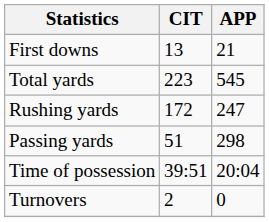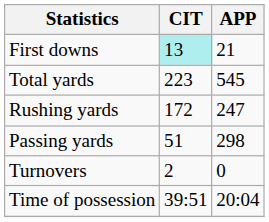(174, 49) no background -> (174, 49) paleturquoise background
rows swapped: (48, 200) <-> (82, 170)
